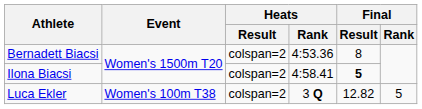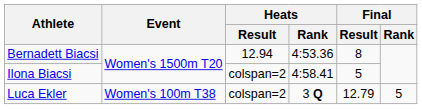(257, 54) colspan=2 -> (257, 54) 12.94
(359, 74) bold -> (359, 74) normal
(359, 94) 12.82 -> (359, 94) 12.79
